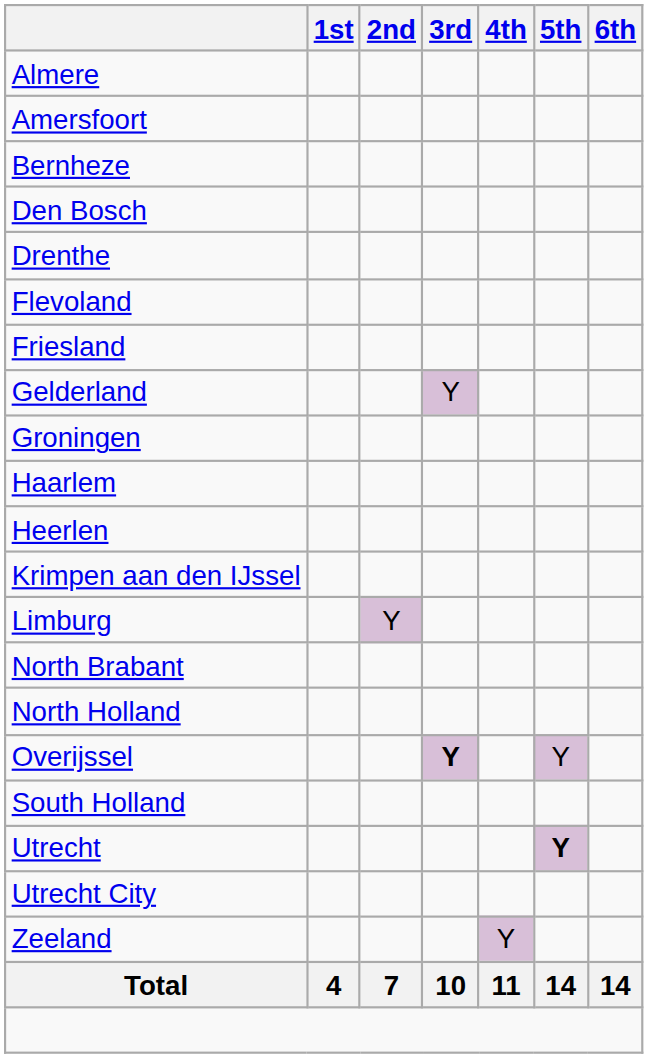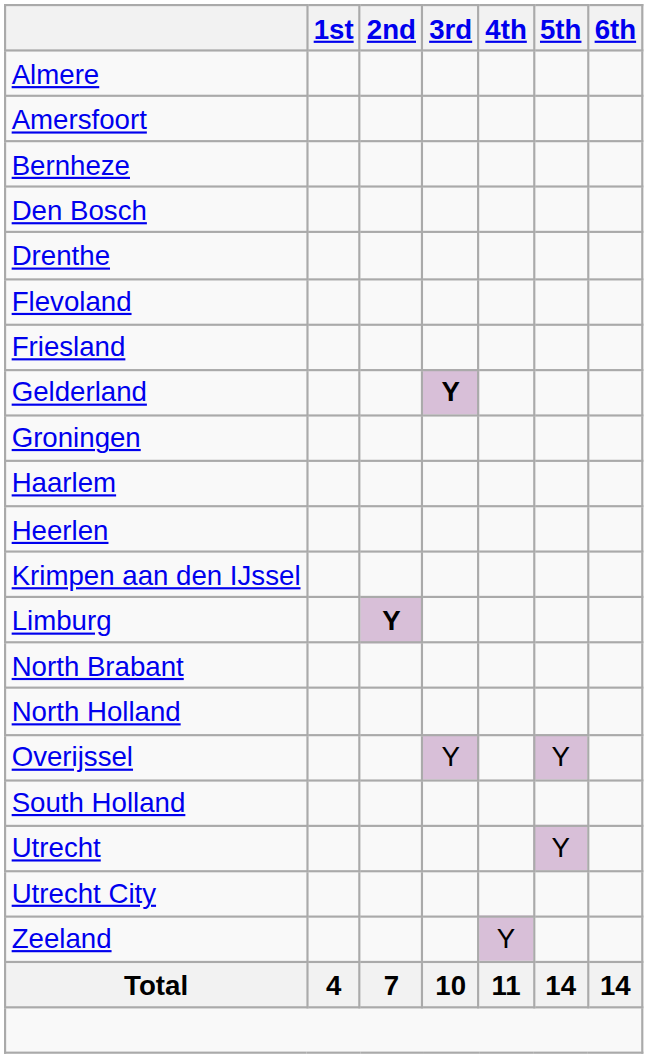(451, 392) normal -> (451, 392) bold
(391, 620) normal -> (391, 620) bold
(451, 757) bold -> (451, 757) normal
(561, 848) bold -> (561, 848) normal
